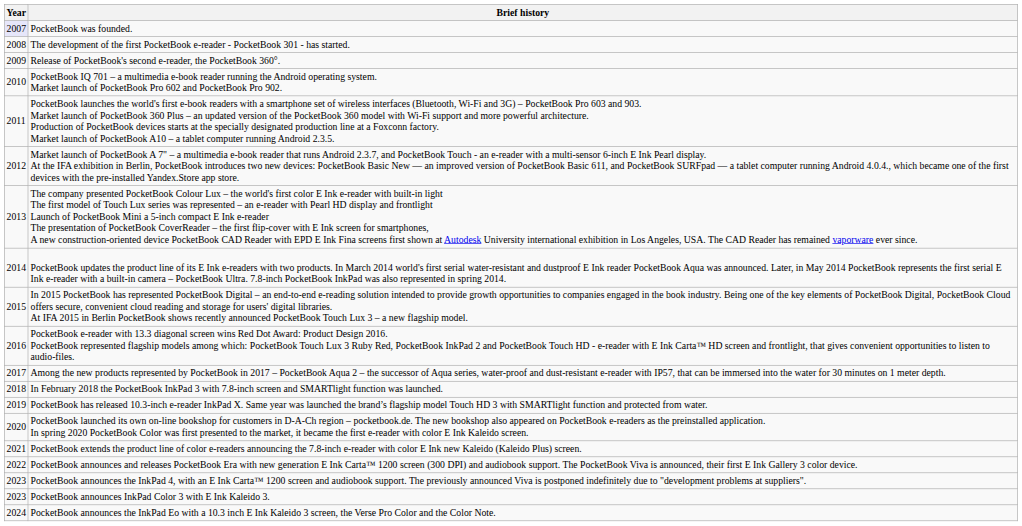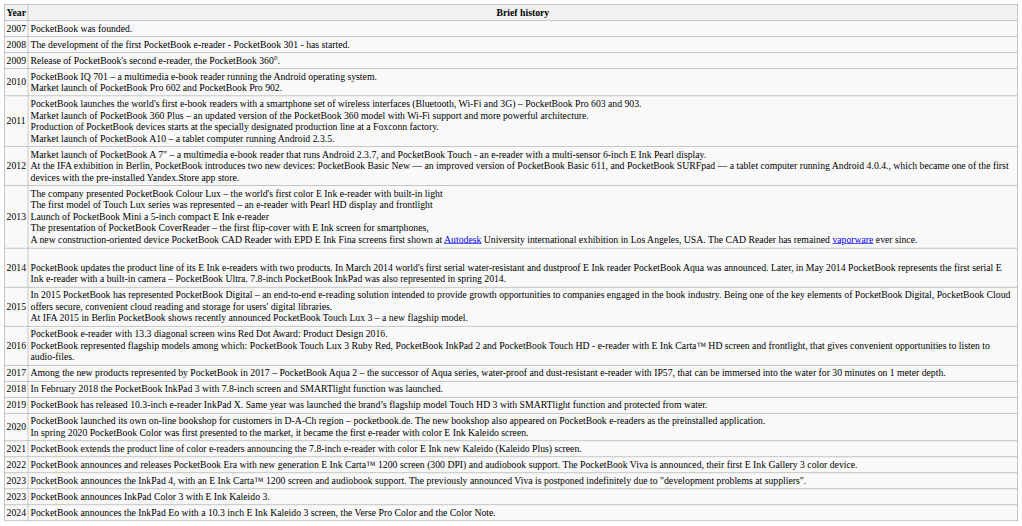(16, 28) lavender background -> (16, 28) no background
